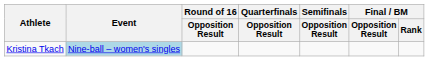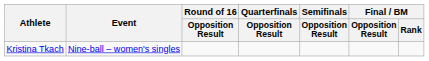(124, 49) lightblue background -> (124, 49) no background
